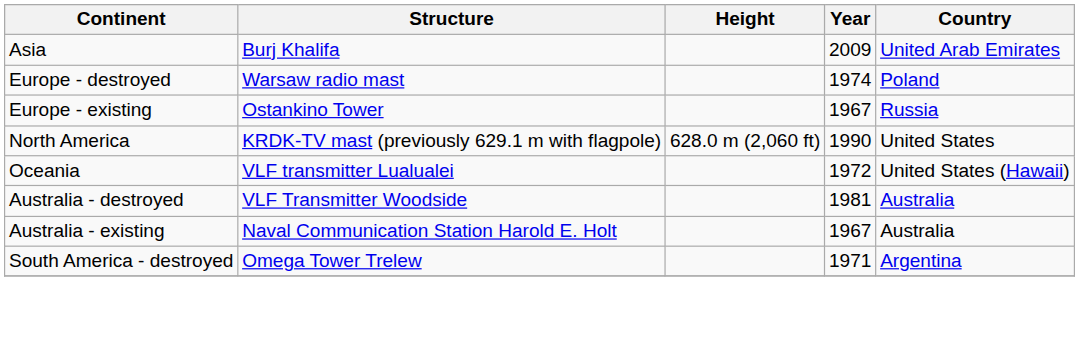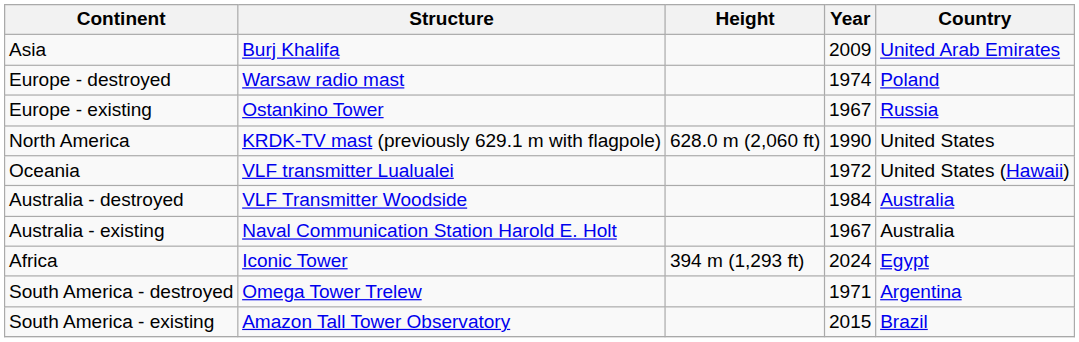(850, 200) 1981 -> (850, 200) 1984
+ row: (33, 261)
+ row: (112, 321)
